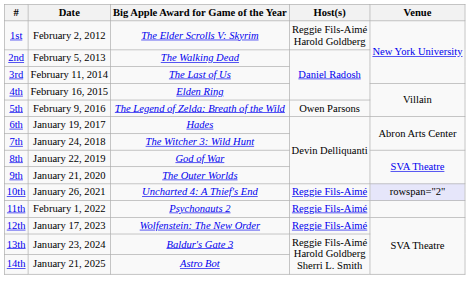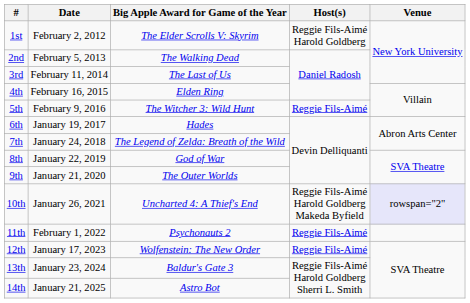(200, 108) The Legend of Zelda: Breath of the Wild -> (200, 108) The Witcher 3: Wild Hunt
(330, 108) Owen Parsons -> (330, 108) Reggie Fils-Aimé
(200, 141) The Witcher 3: Wild Hunt -> (200, 141) The Legend of Zelda: Breath of the Wild
(330, 192) Reggie Fils-Aimé -> (330, 204) Reggie Fils-Aimé Harold Goldberg Makeda Byfield
